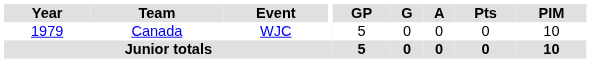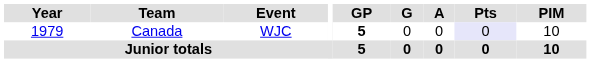(362, 31) normal -> (362, 31) bold
(486, 31) no background -> (486, 31) lavender background
